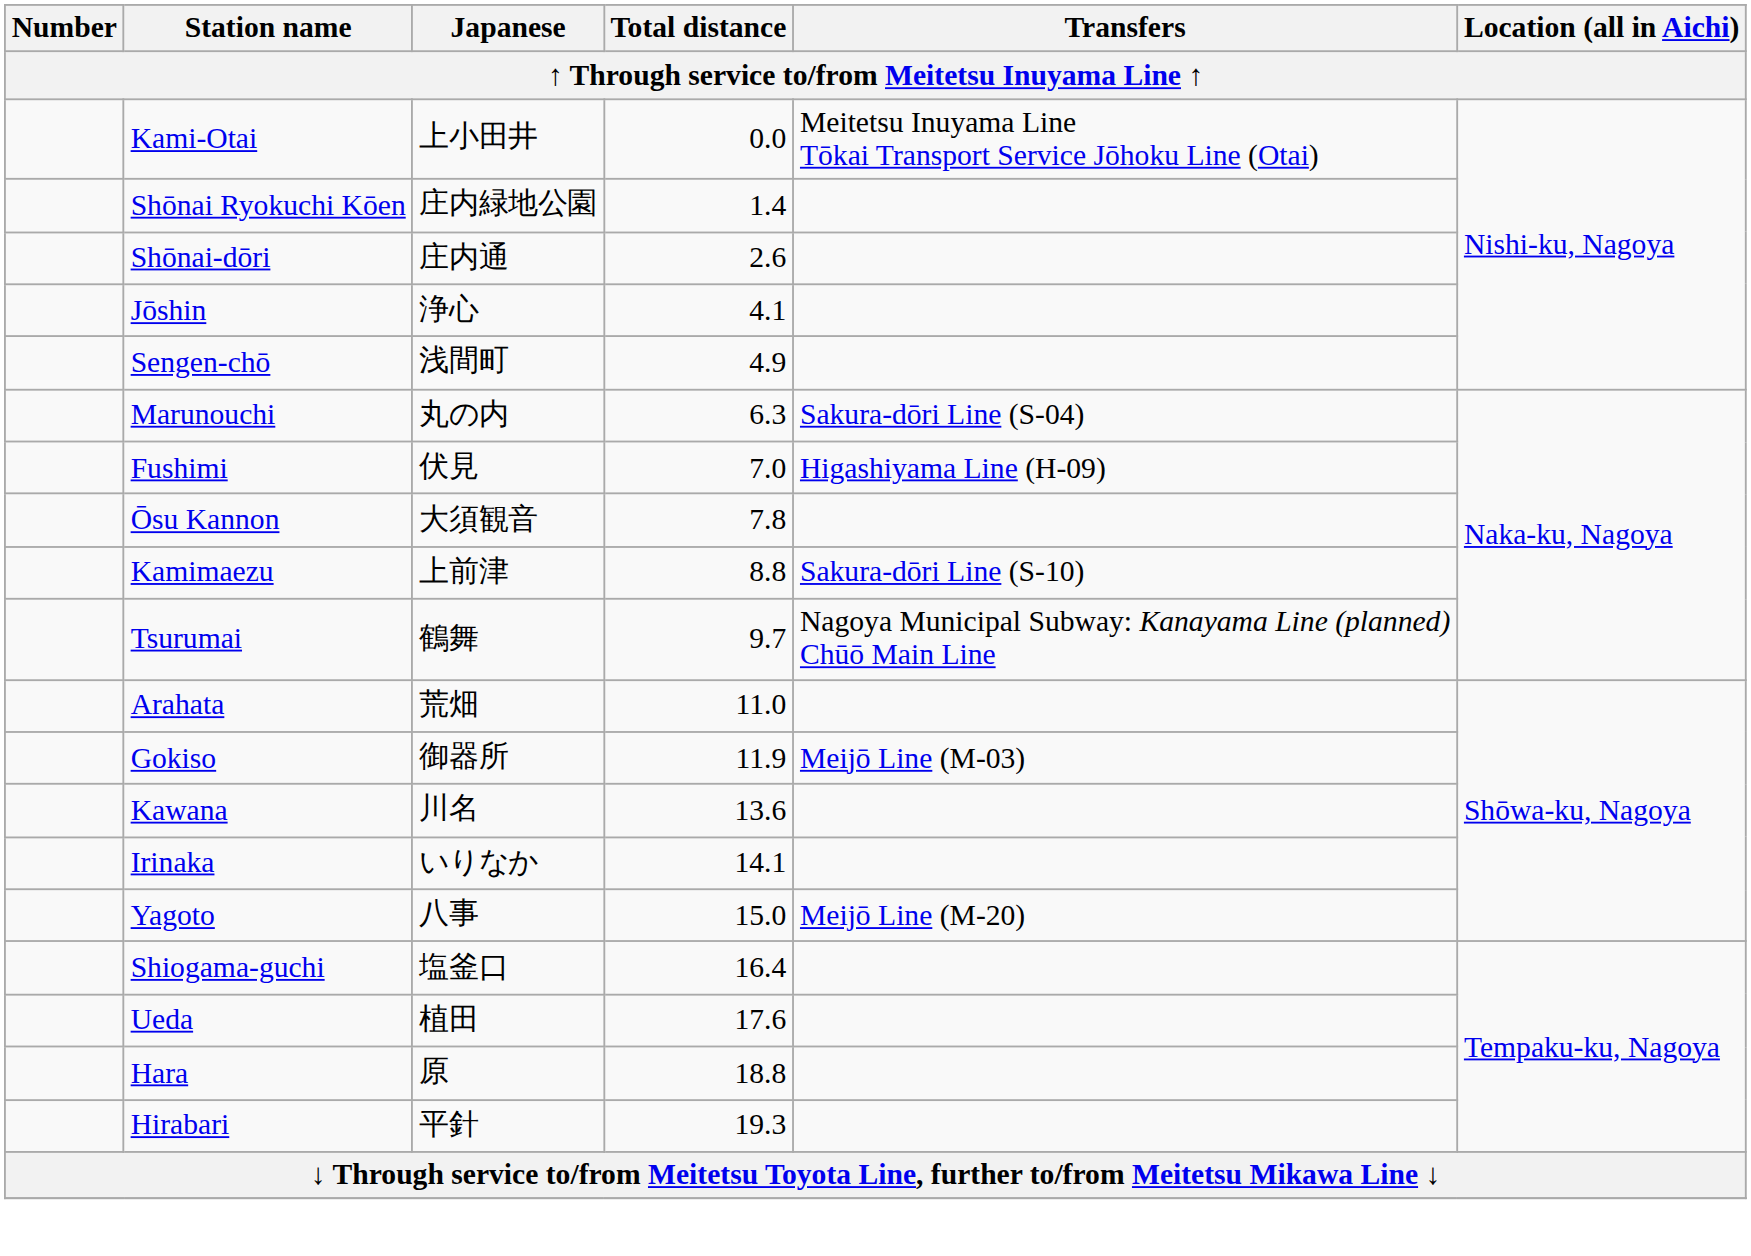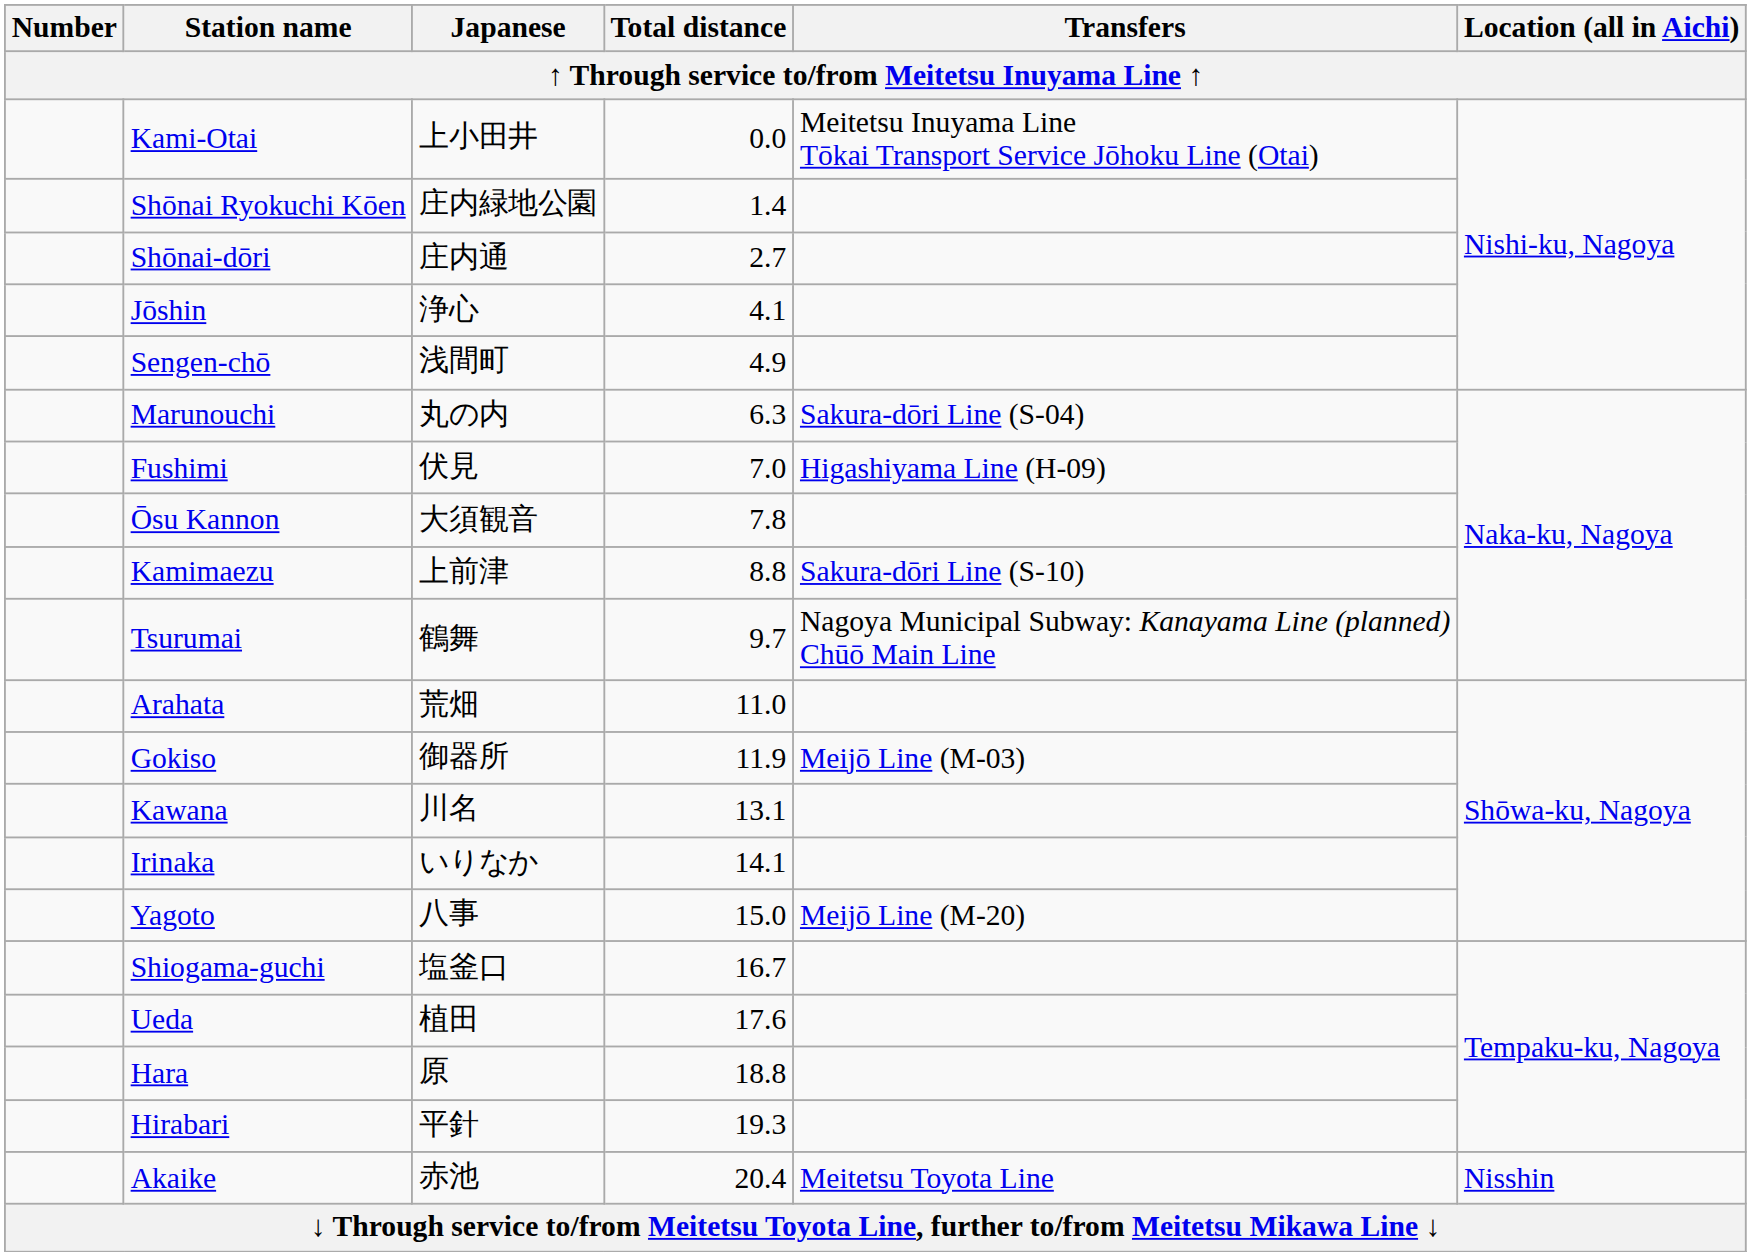(768, 257) 2.6 -> (768, 257) 2.7
(760, 810) 13.6 -> (760, 810) 13.1
(760, 967) 16.4 -> (760, 967) 16.7
+ row: (173, 1177)
